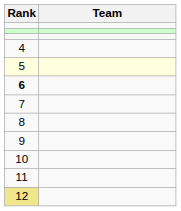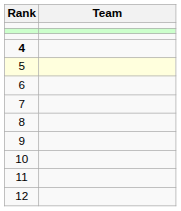(22, 48) normal -> (22, 48) bold
(22, 85) bold -> (22, 85) normal
(22, 196) khaki background -> (22, 196) no background
